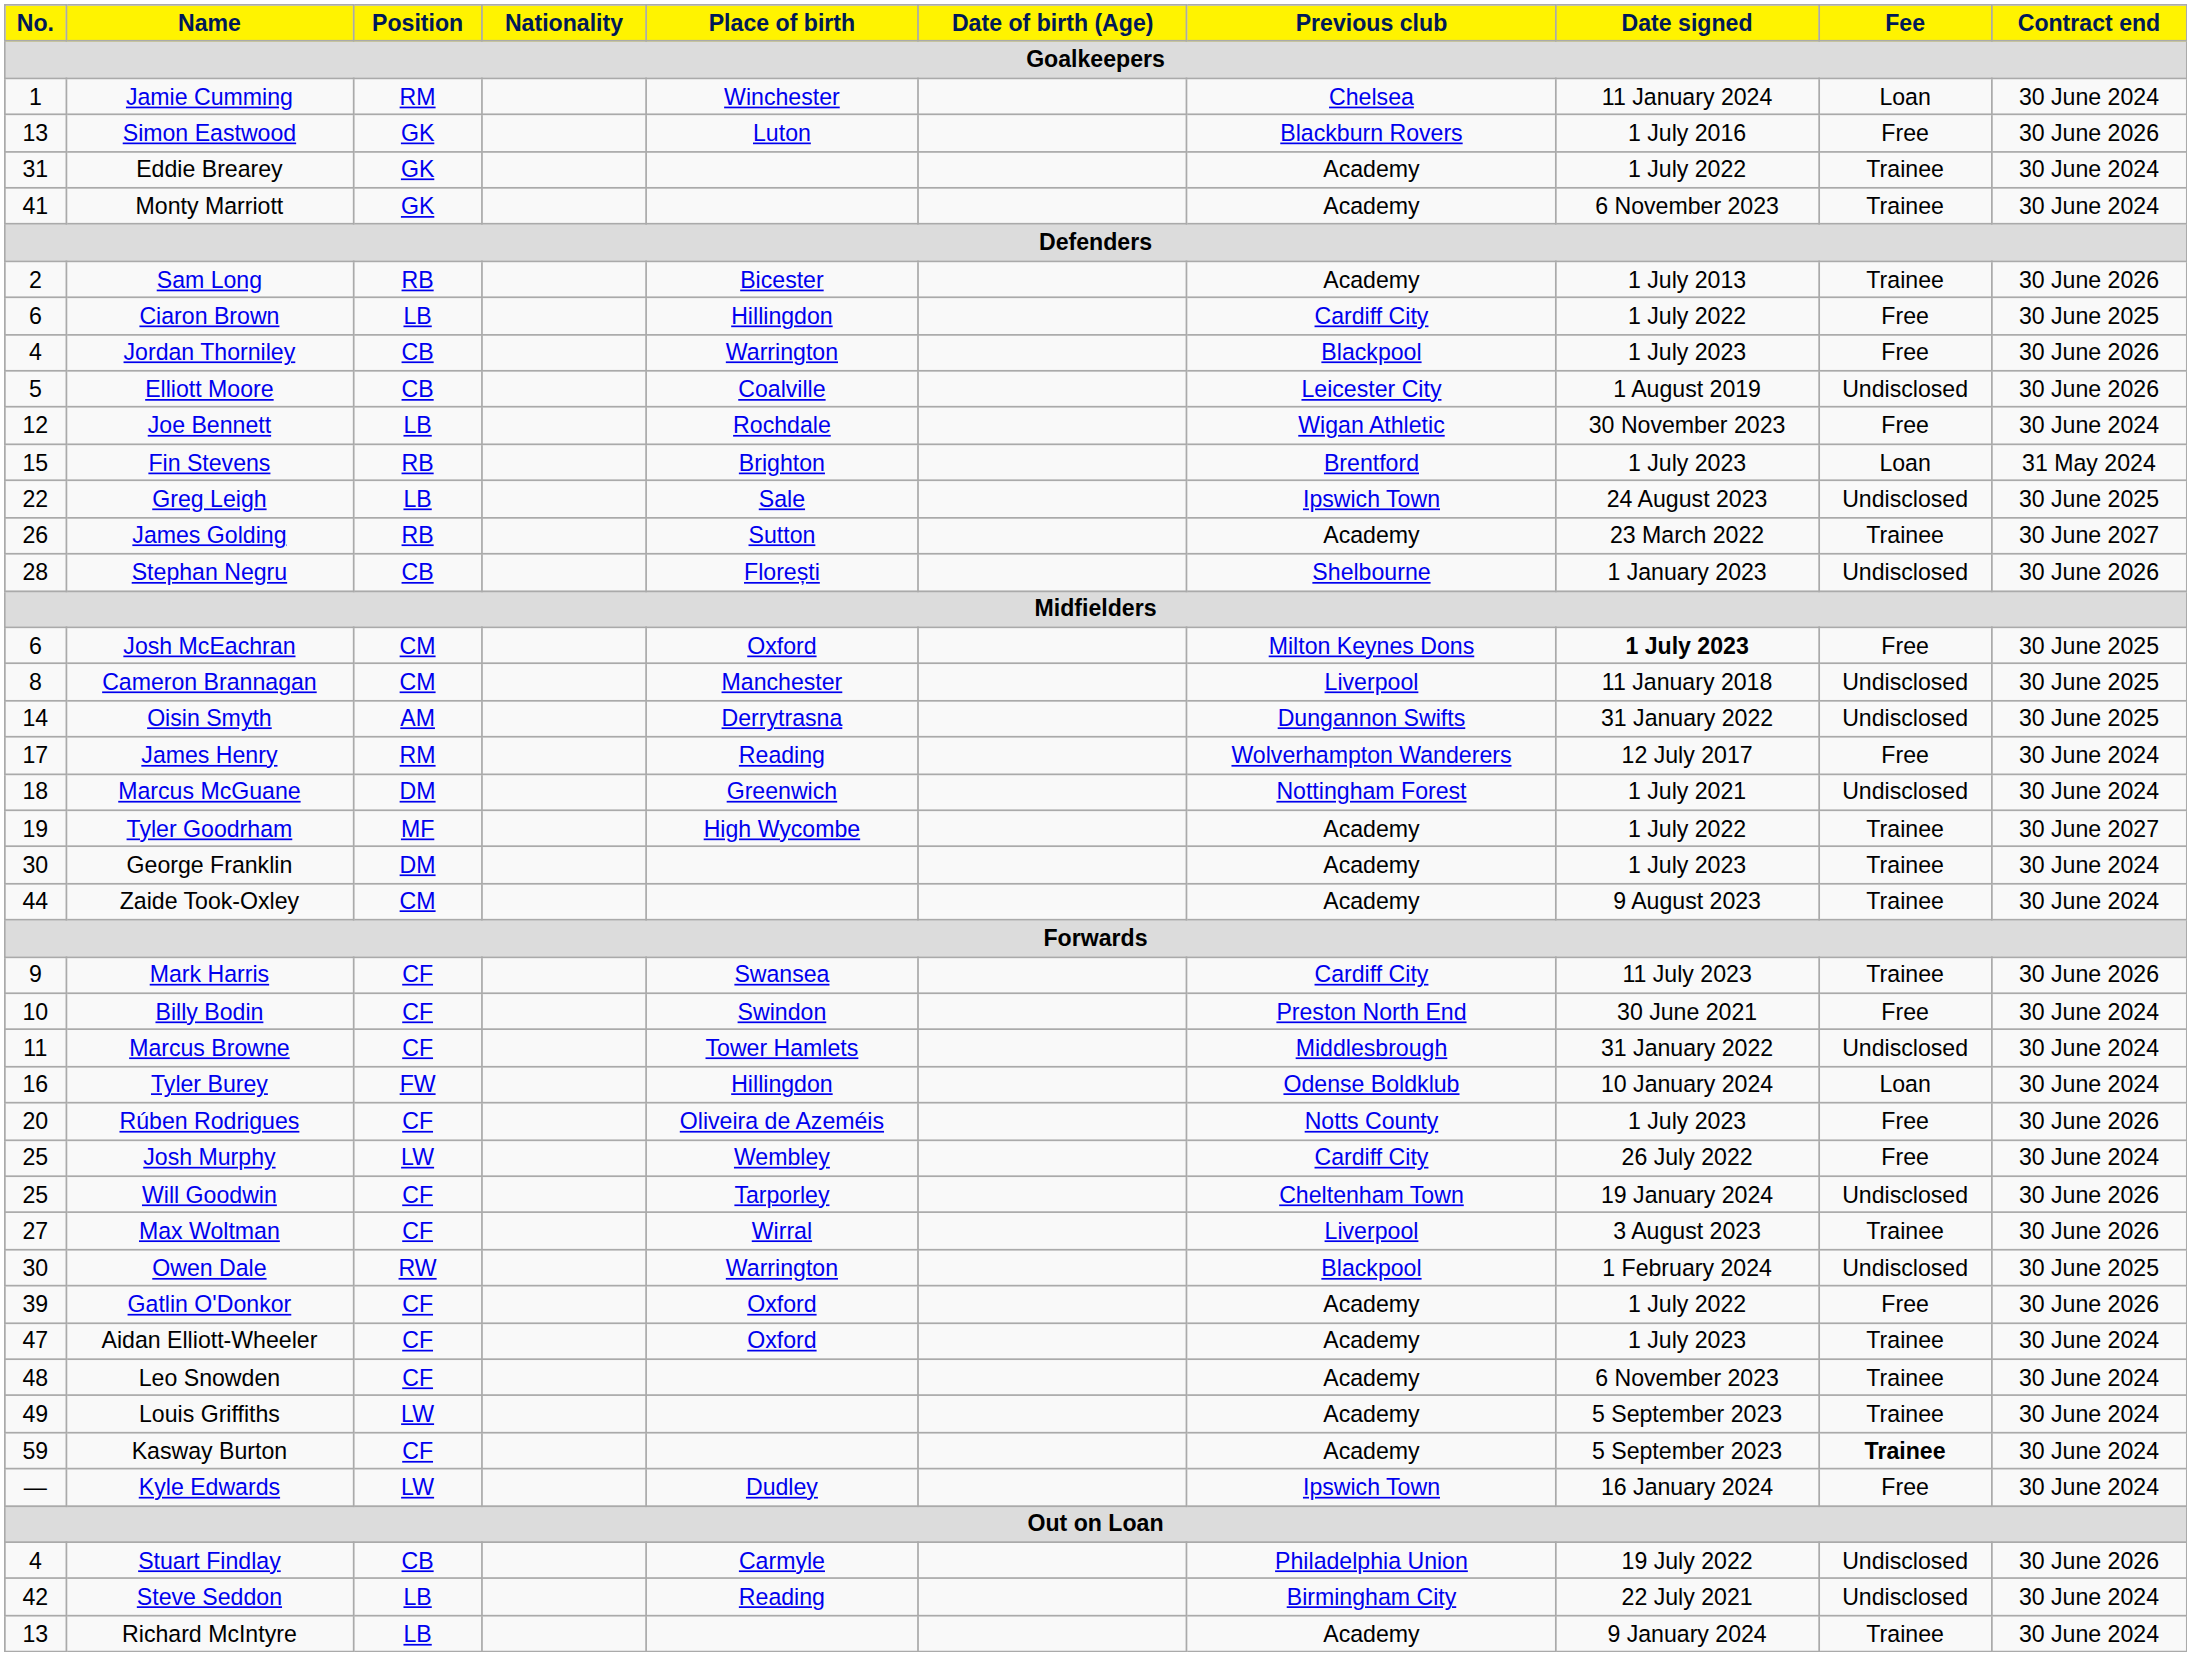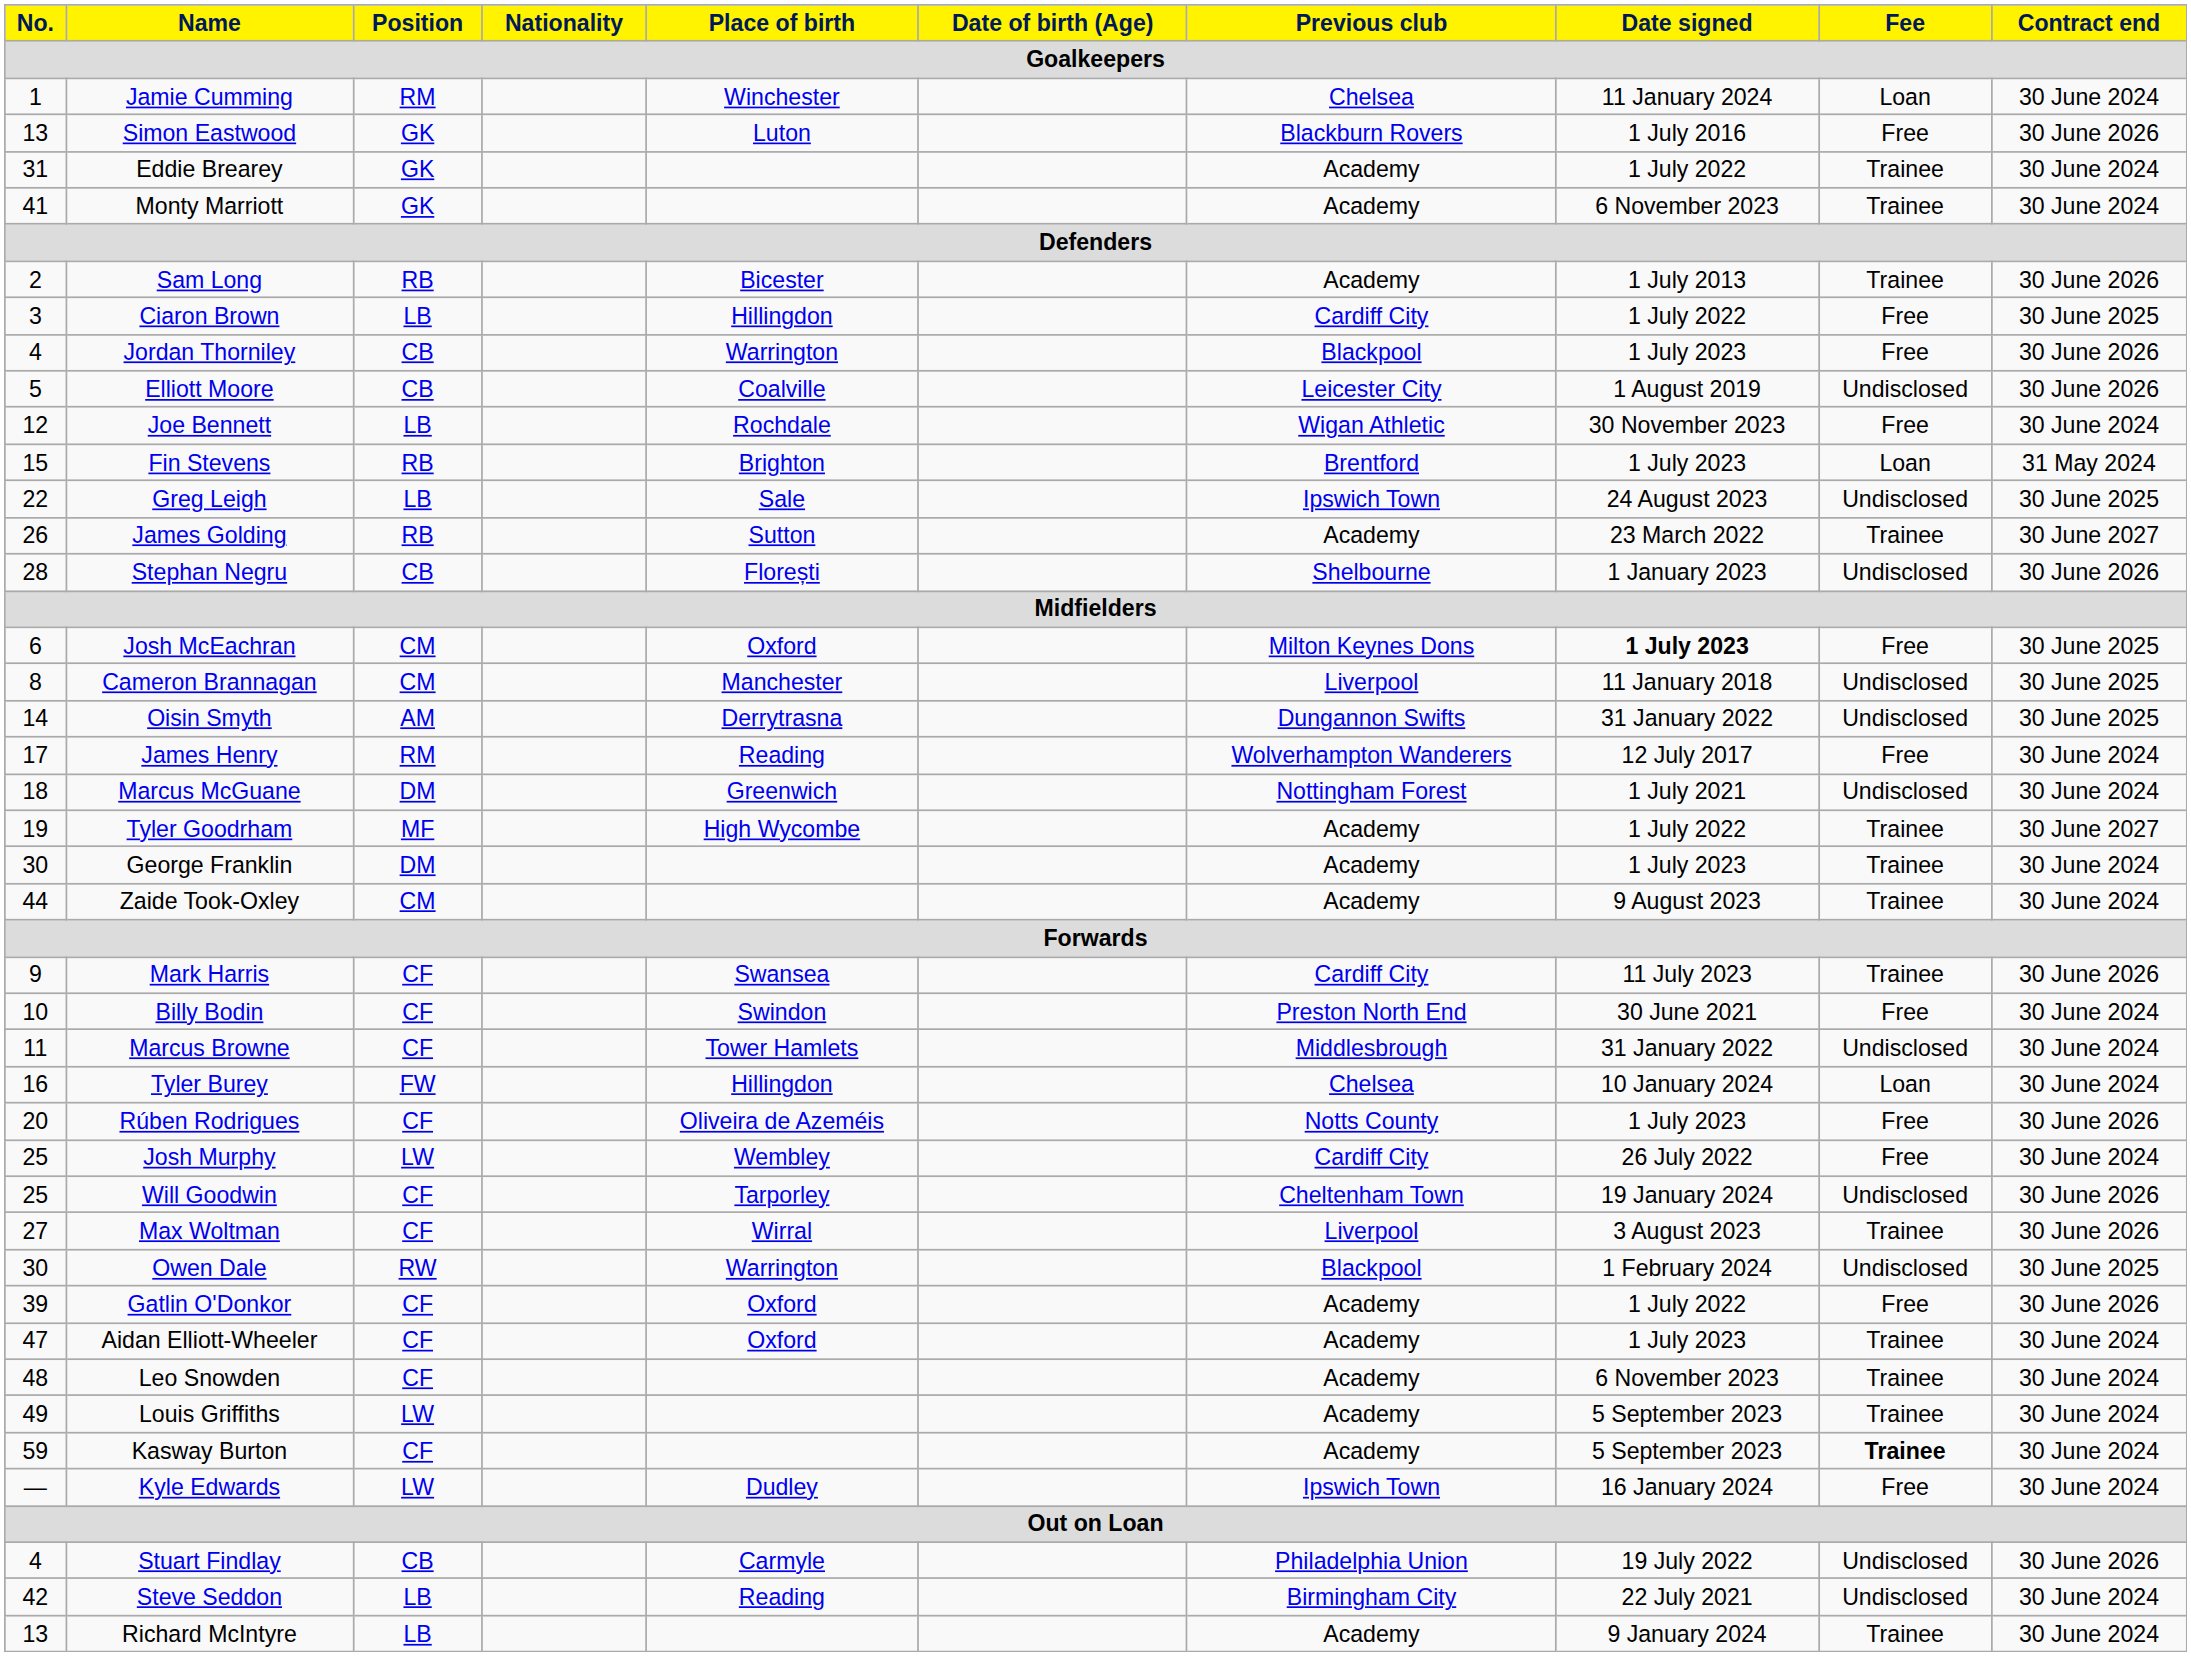(35, 316) 6 -> (35, 316) 3
(1371, 1084) Odense Boldklub -> (1371, 1084) Chelsea
